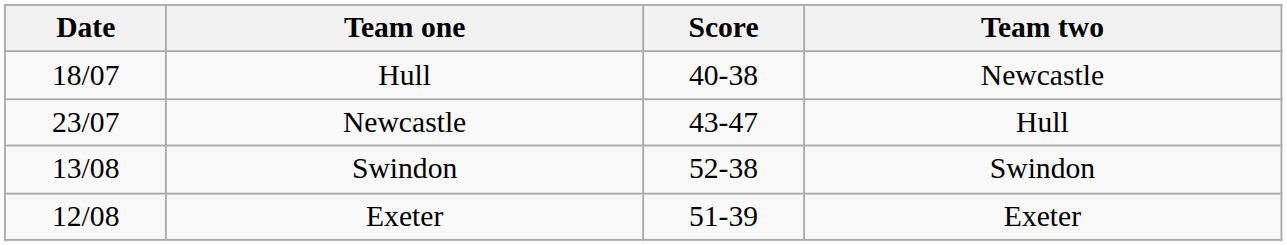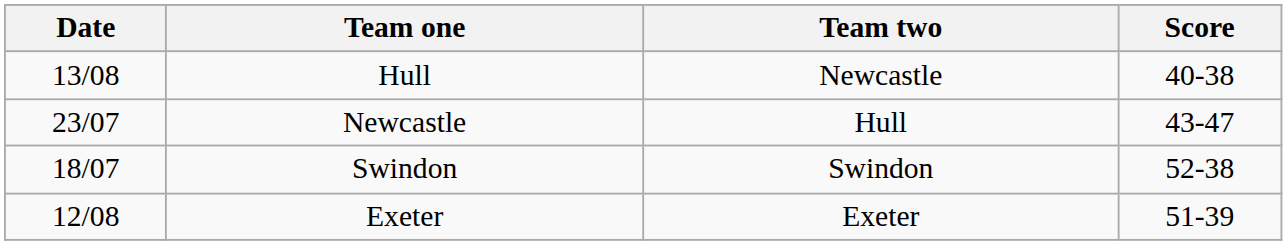columns swapped: (724, 27) <-> (1042, 27)
(86, 74) 18/07 -> (86, 74) 13/08
(86, 168) 13/08 -> (86, 168) 18/07
